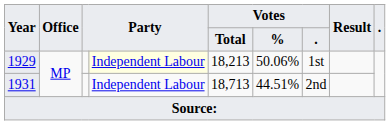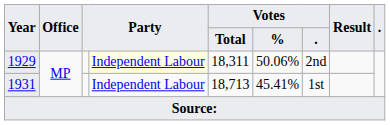(230, 62) 18,213 -> (230, 62) 18,311
(316, 62) 1st -> (316, 62) 2nd
(278, 85) 44.51% -> (278, 85) 45.41%
(316, 85) 2nd -> (316, 85) 1st
